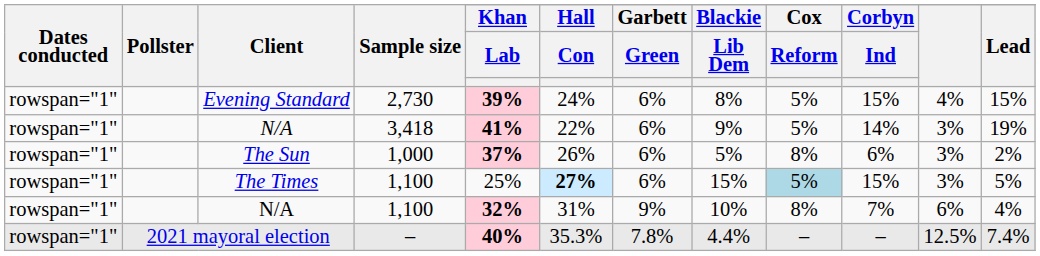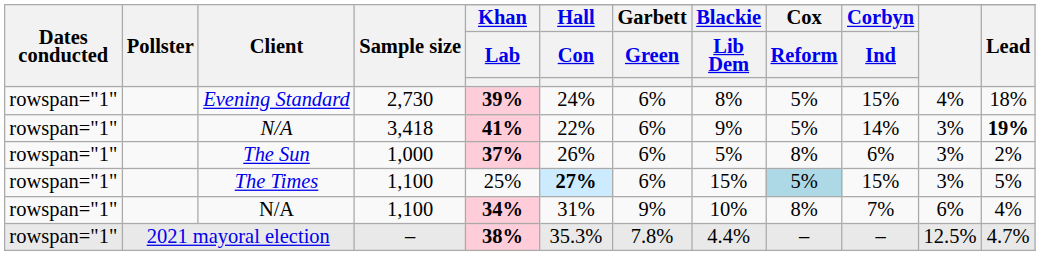(1008, 100) 15% -> (1008, 100) 18%
(1008, 127) normal -> (1008, 127) bold
(502, 209) 32% -> (502, 209) 34%
(502, 237) 40% -> (502, 237) 38%
(1008, 237) 7.4% -> (1008, 237) 4.7%
